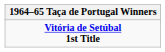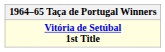(83, 33) no background -> (83, 33) lightyellow background
